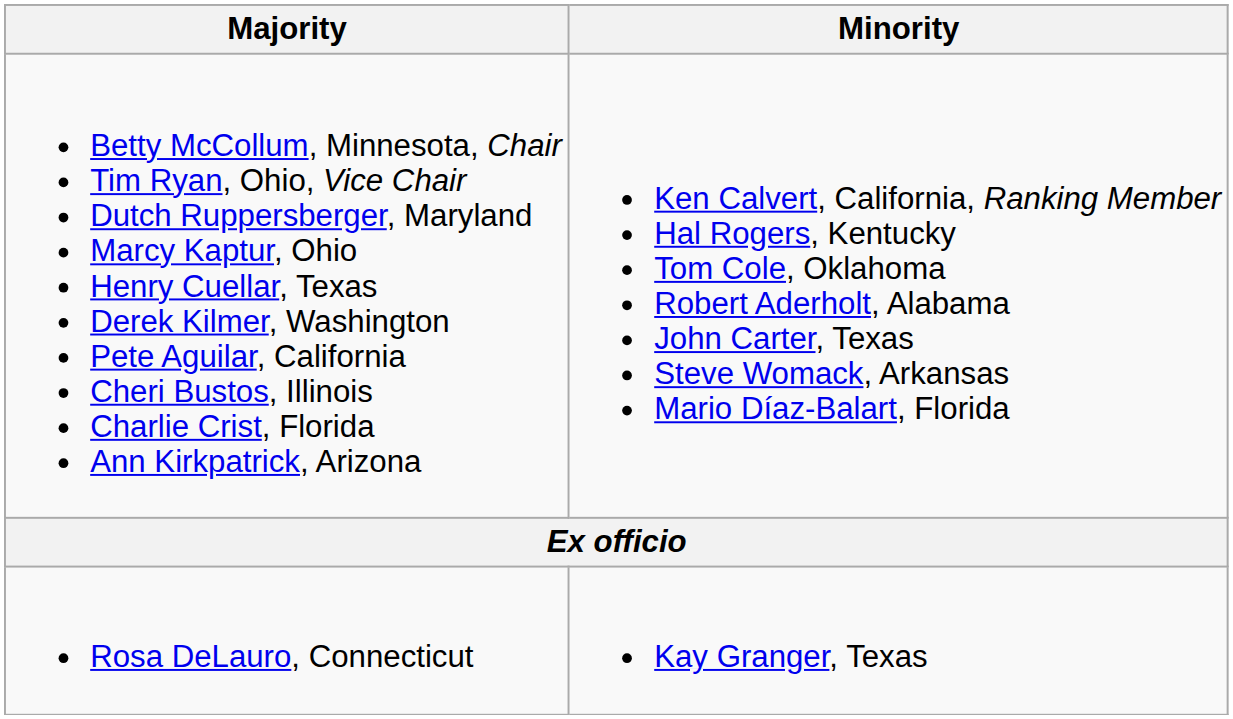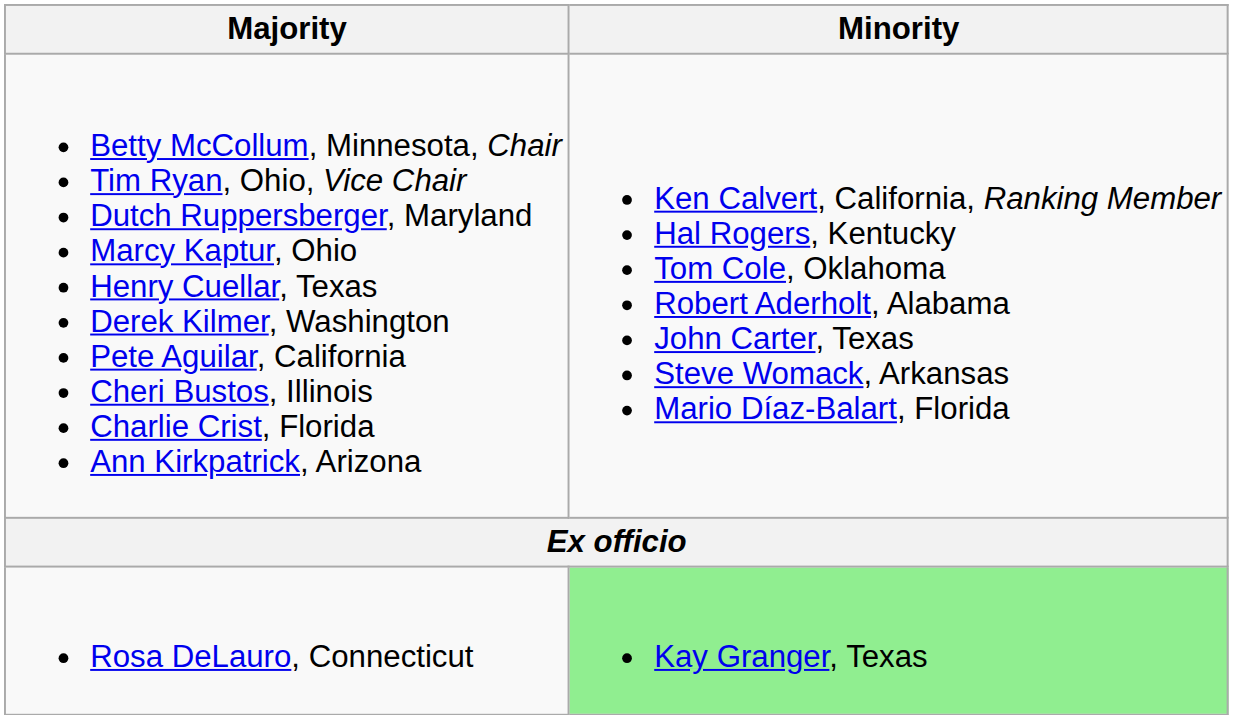(899, 658) no background -> (899, 658) lightgreen background
